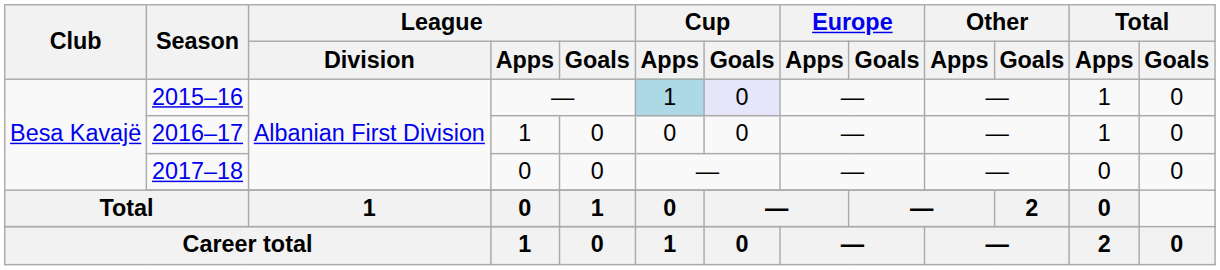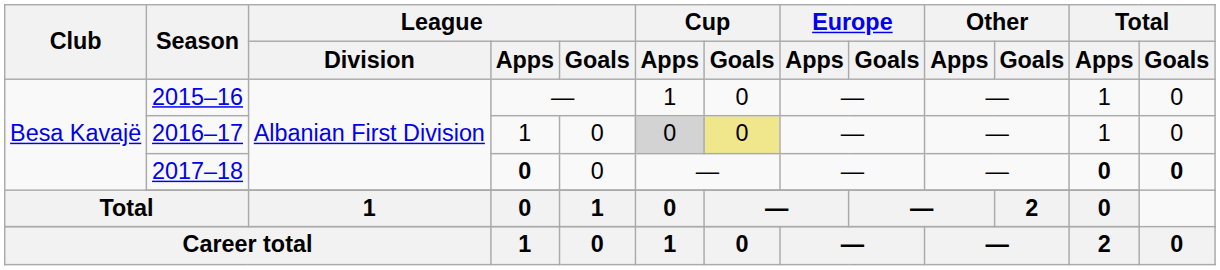(670, 97) lightblue background -> (670, 97) no background
(742, 97) lavender background -> (742, 97) no background
(670, 134) no background -> (670, 134) lightgrey background
(742, 134) no background -> (742, 134) khaki background
(525, 171) normal -> (525, 171) bold
(1104, 171) normal -> (1104, 171) bold
(1177, 171) normal -> (1177, 171) bold
